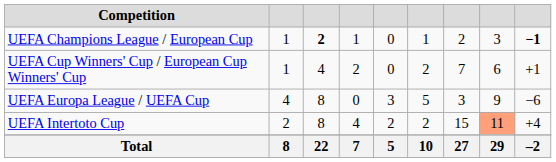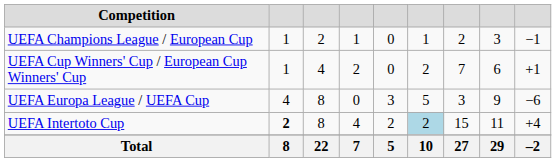(321, 38) bold -> (321, 38) normal
(533, 38) bold -> (533, 38) normal
(286, 123) normal -> (286, 123) bold
(426, 123) no background -> (426, 123) lightblue background
(497, 123) lightsalmon background -> (497, 123) no background
